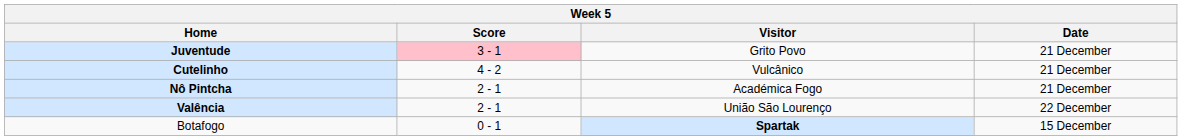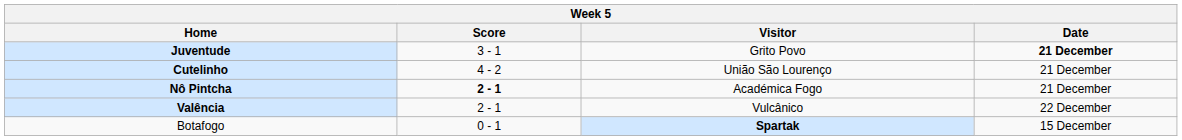(489, 51) pink background -> (489, 51) no background
(1076, 51) normal -> (1076, 51) bold
(778, 70) Vulcânico -> (778, 70) União São Lourenço
(489, 89) normal -> (489, 89) bold
(778, 108) União São Lourenço -> (778, 108) Vulcânico
